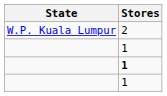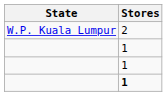(124, 65) bold -> (124, 65) normal
(124, 83) normal -> (124, 83) bold
